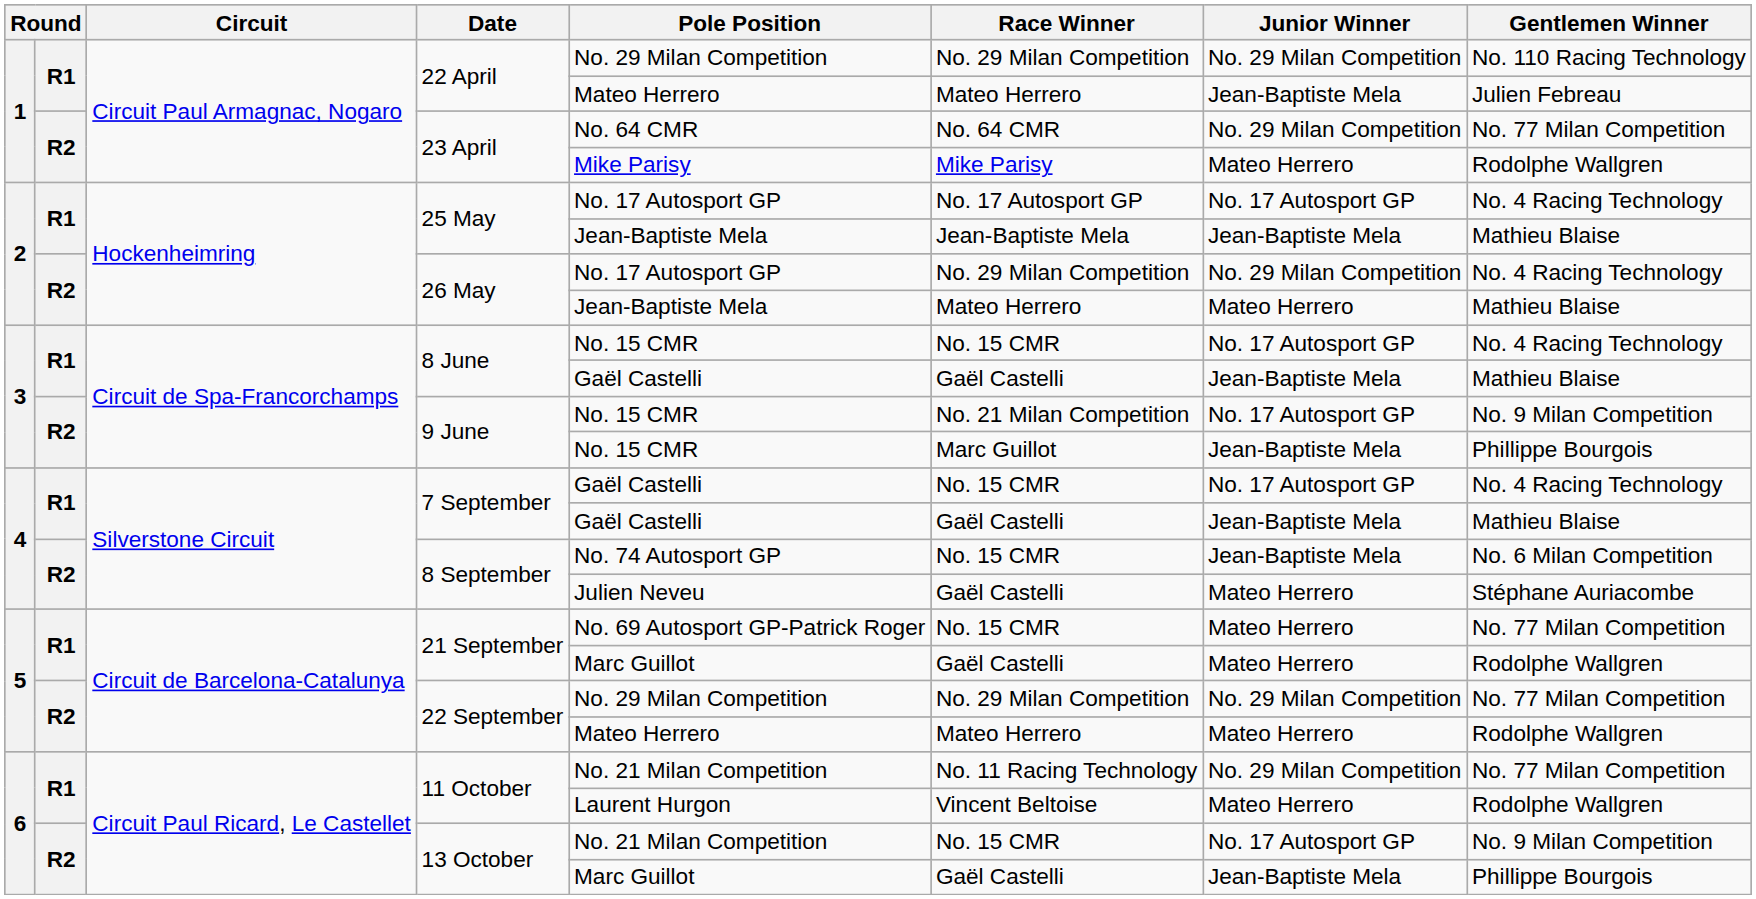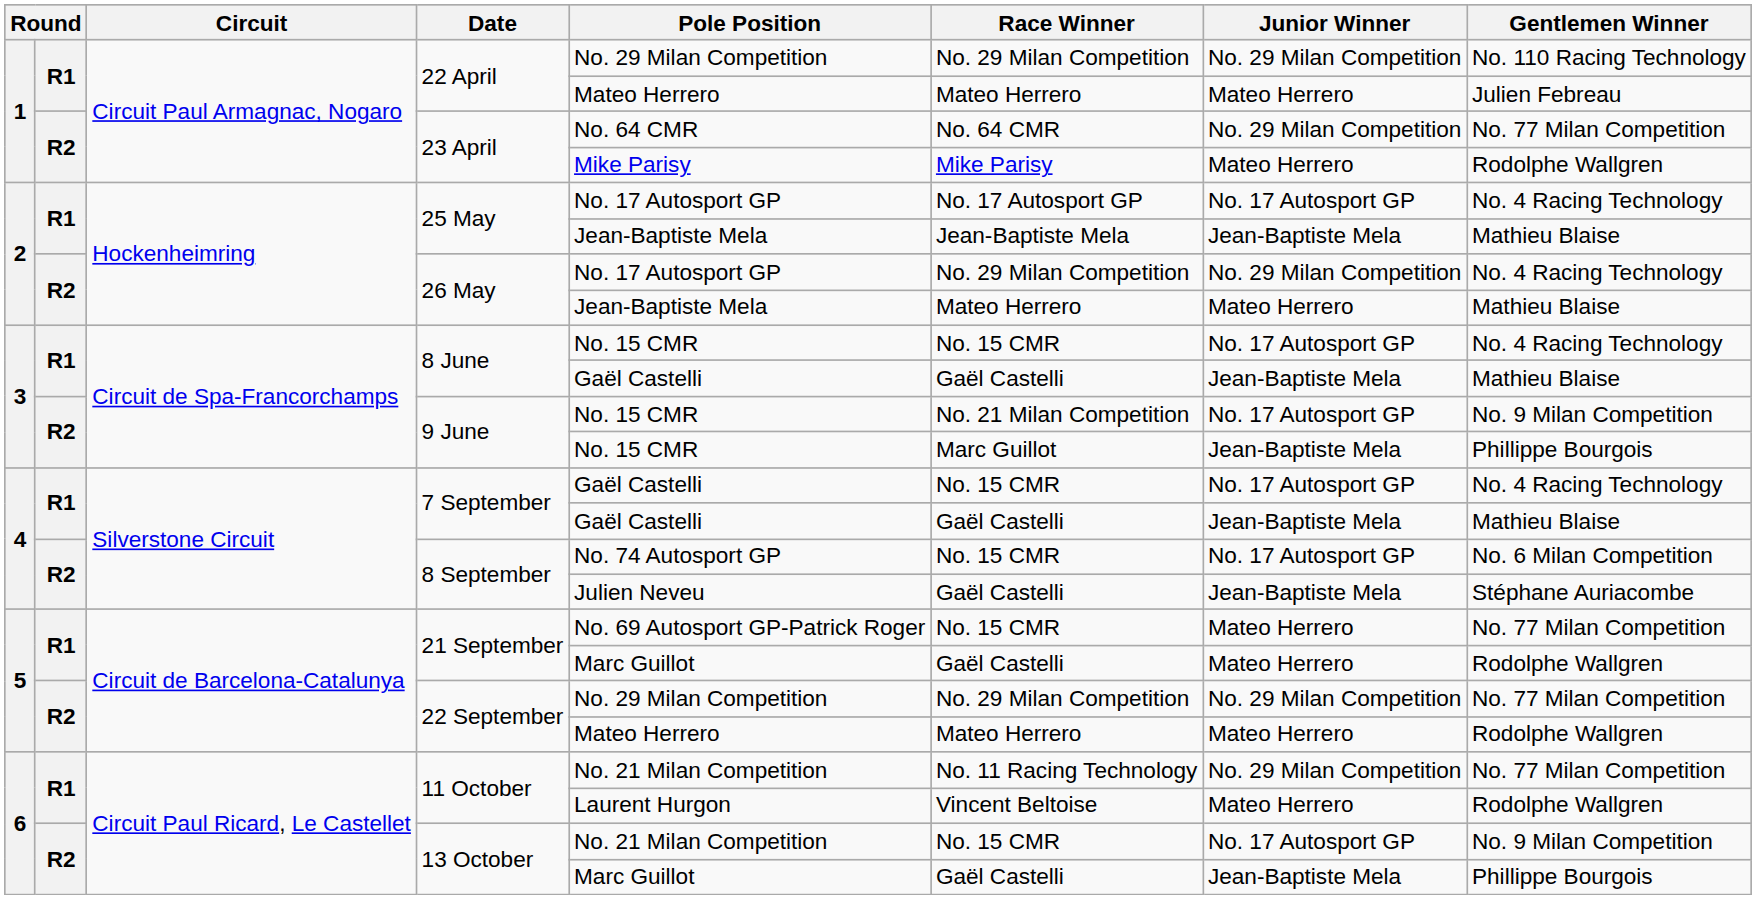(1305, 93) Jean-Baptiste Mela -> (1281, 93) Mateo Herrero
(1305, 556) Jean-Baptiste Mela -> (1311, 556) No. 17 Autosport GP
(1281, 592) Mateo Herrero -> (1305, 592) Jean-Baptiste Mela
